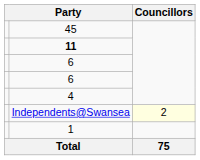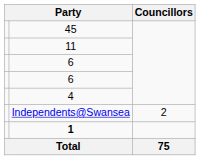(71, 46) bold -> (71, 46) normal
(164, 113) lightyellow background -> (164, 113) no background
(71, 130) normal -> (71, 130) bold
